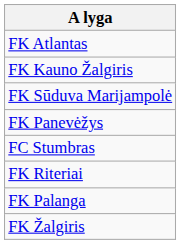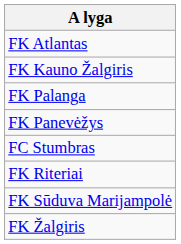(90, 95) FK Sūduva Marijampolė -> (47, 95) FK Palanga
(47, 200) FK Palanga -> (90, 200) FK Sūduva Marijampolė
